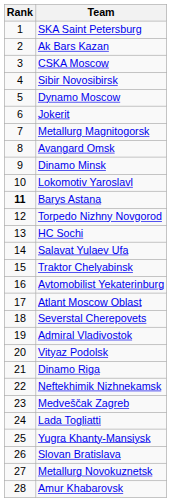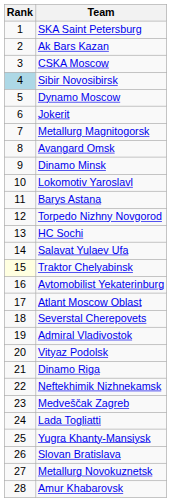(20, 81) no background -> (20, 81) lightblue background
(20, 200) bold -> (20, 200) normal
(20, 268) no background -> (20, 268) lightyellow background
